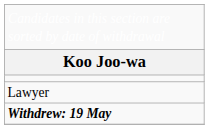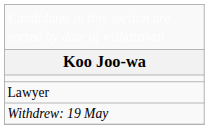(59, 113) bold -> (58, 113) normal
